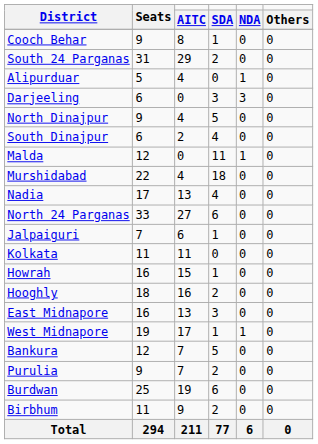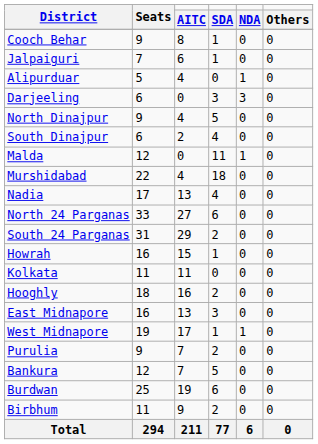rows swapped: (43, 234) <-> (69, 59)
rows swapped: (33, 254) <-> (29, 273)
rows swapped: (33, 371) <-> (33, 351)
